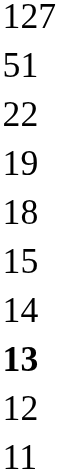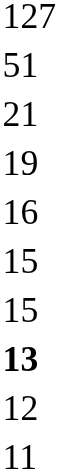(20, 114) 22 -> (20, 114) 21
(20, 212) 18 -> (20, 212) 16
(20, 310) 14 -> (20, 310) 15
